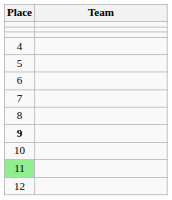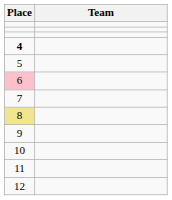(19, 46) normal -> (19, 46) bold
(19, 81) no background -> (19, 81) pink background
(19, 116) no background -> (19, 116) khaki background
(19, 133) bold -> (19, 133) normal
(19, 168) lightgreen background -> (19, 168) no background
